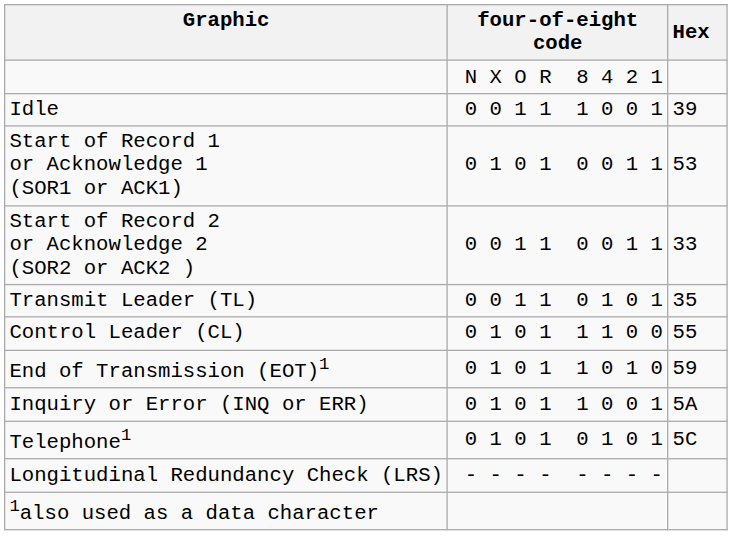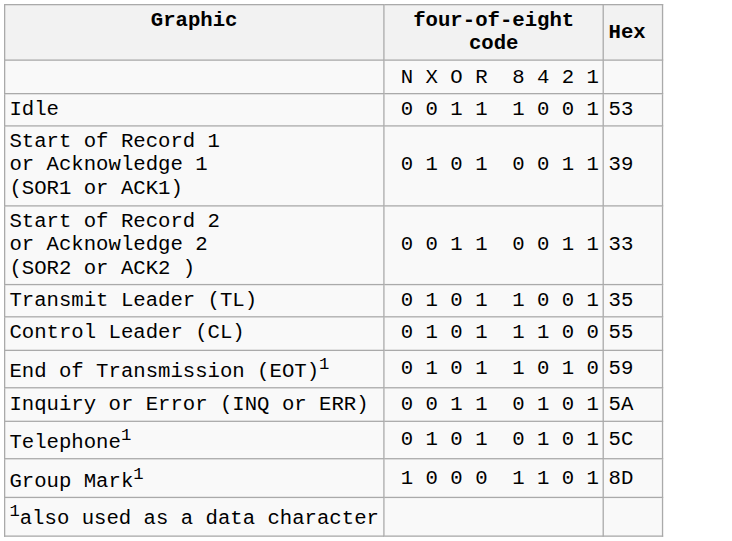(685, 110) 39 -> (621, 110) 53
(685, 166) 53 -> (621, 166) 39
(558, 301) 0 0 1 1 0 1 0 1 -> (494, 301) 0 1 0 1 1 0 0 1
(558, 405) 0 1 0 1 1 0 0 1 -> (494, 405) 0 0 1 1 0 1 0 1
+ row: (76, 478)
- row: (226, 476)
